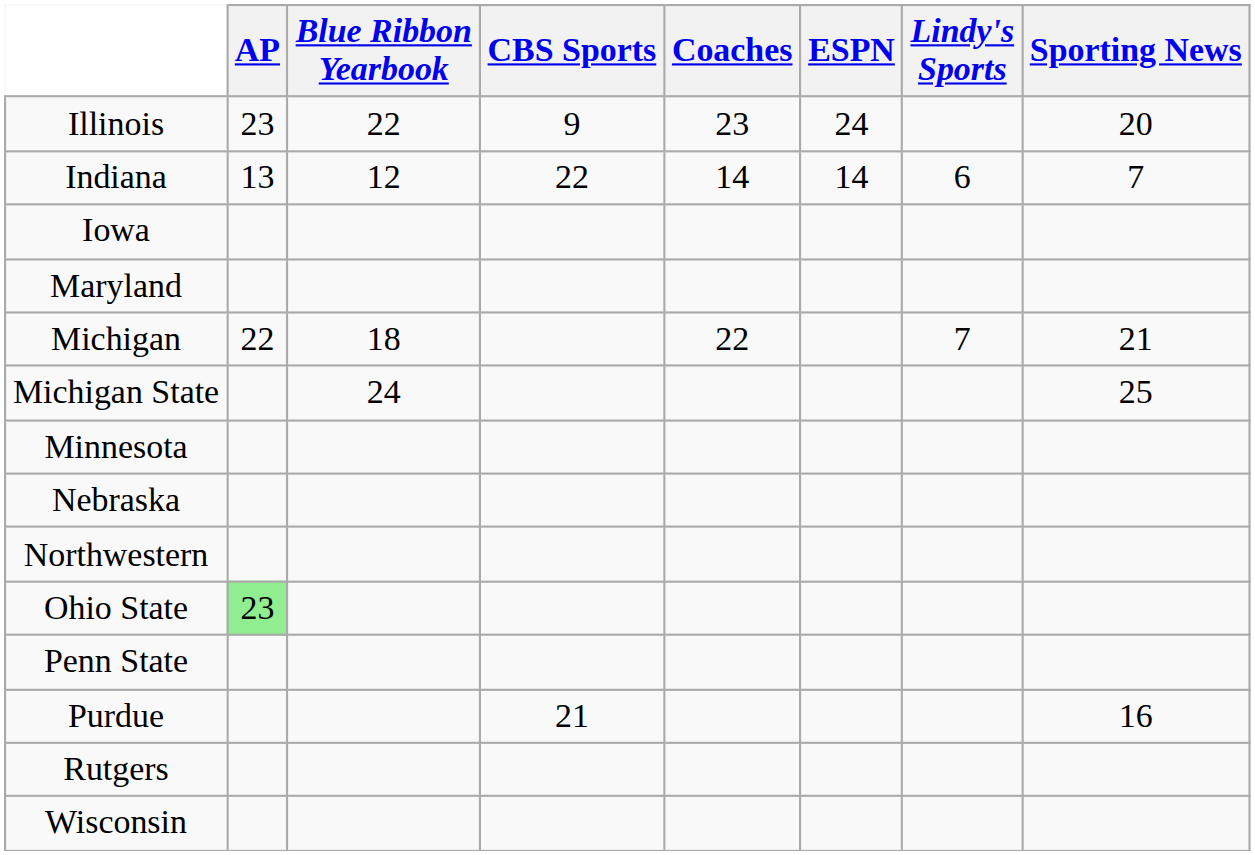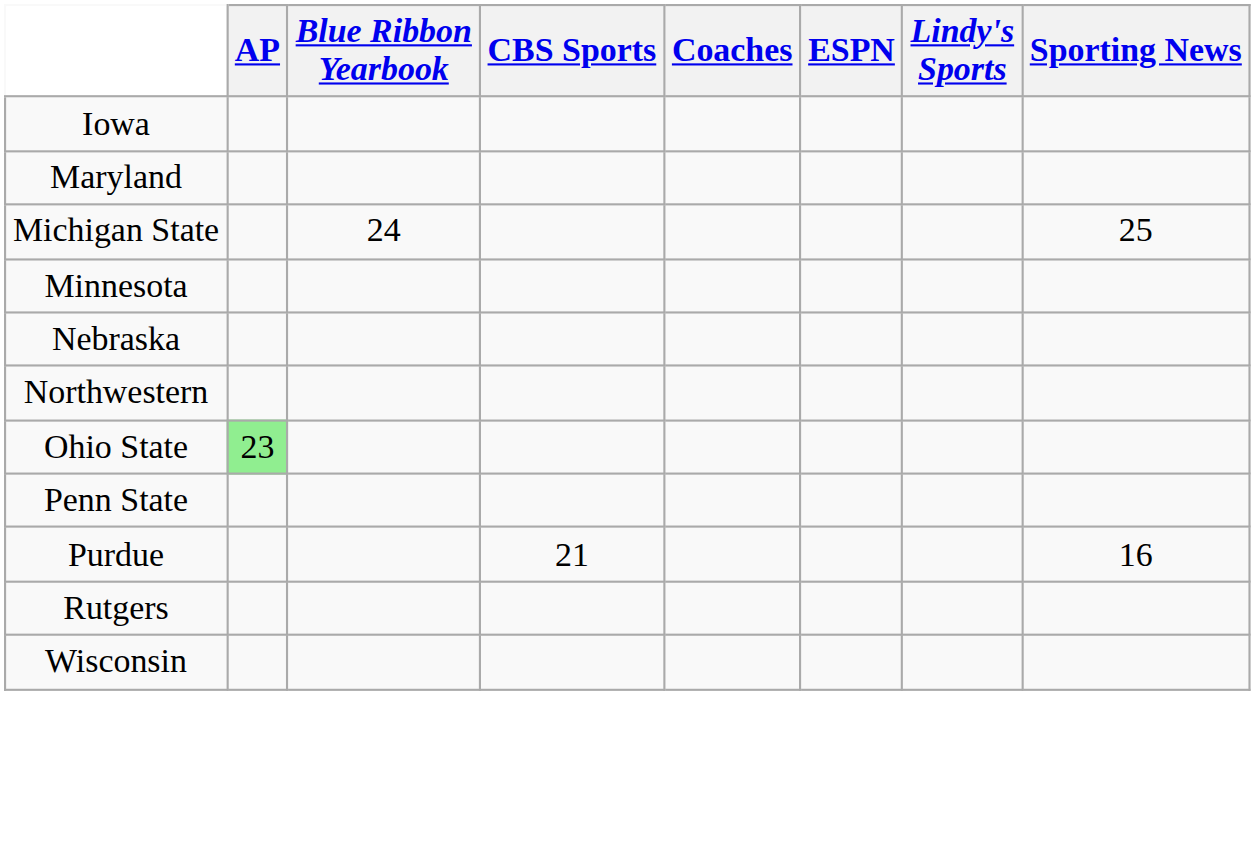- row: (116, 123)
- row: (116, 177)
- row: (116, 338)
